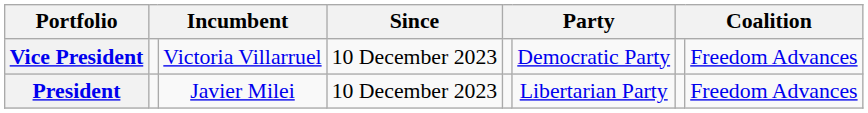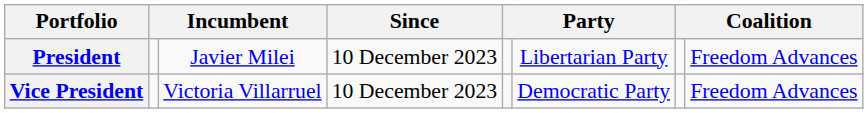rows swapped: (76, 90) <-> (76, 56)
